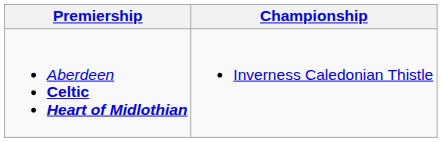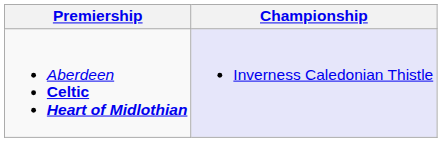(314, 74) no background -> (314, 74) lavender background
